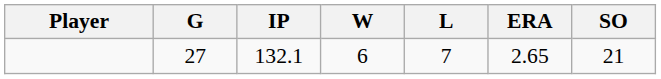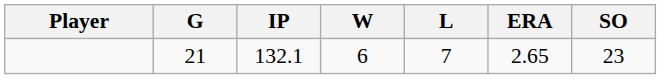(195, 55) 27 -> (195, 55) 21
(613, 55) 21 -> (613, 55) 23
